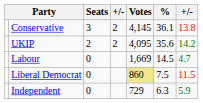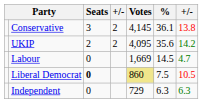(88, 75) normal -> (88, 75) bold
(187, 75) 11.5 -> (187, 75) 10.5
(184, 91) 5.9 -> (184, 91) 6.3
